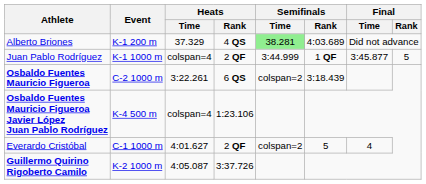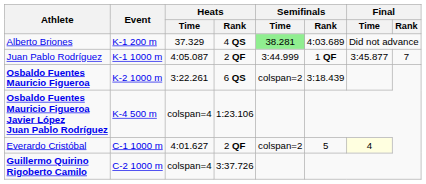(189, 57) colspan=4 -> (189, 57) 4:05.087
(406, 57) 5 -> (406, 57) 7
(138, 78) C-2 1000 m -> (137, 78) K-2 1000 m
(369, 146) no background -> (369, 146) lightyellow background
(137, 166) K-2 1000 m -> (138, 166) C-2 1000 m
(189, 166) 4:05.087 -> (189, 166) colspan=4
